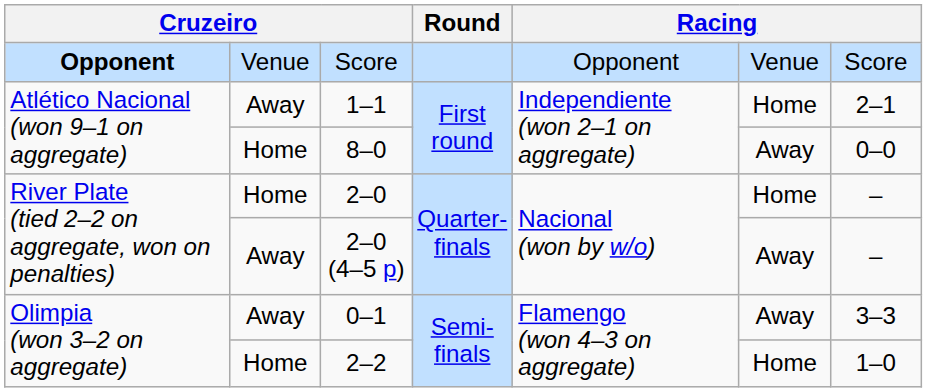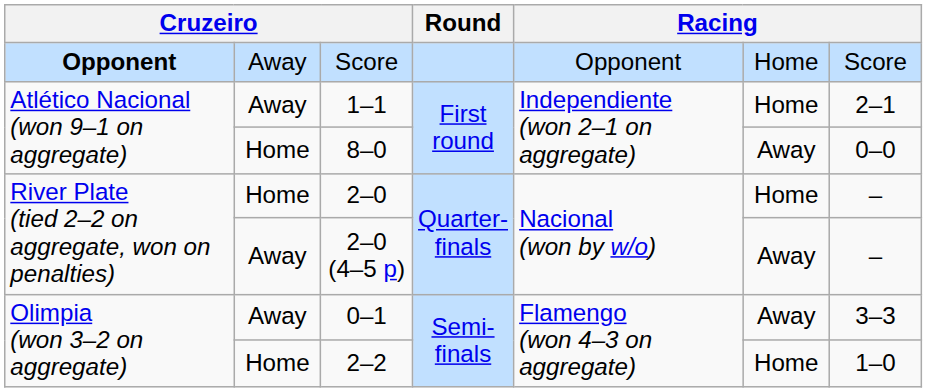(275, 61) Venue -> (277, 61) Away
(785, 61) Venue -> (786, 61) Home
